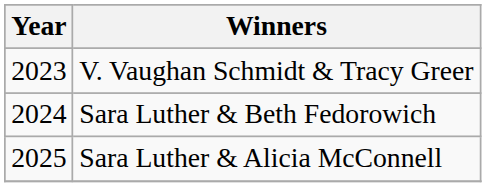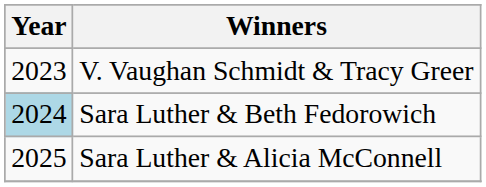(39, 114) no background -> (39, 114) lightblue background
